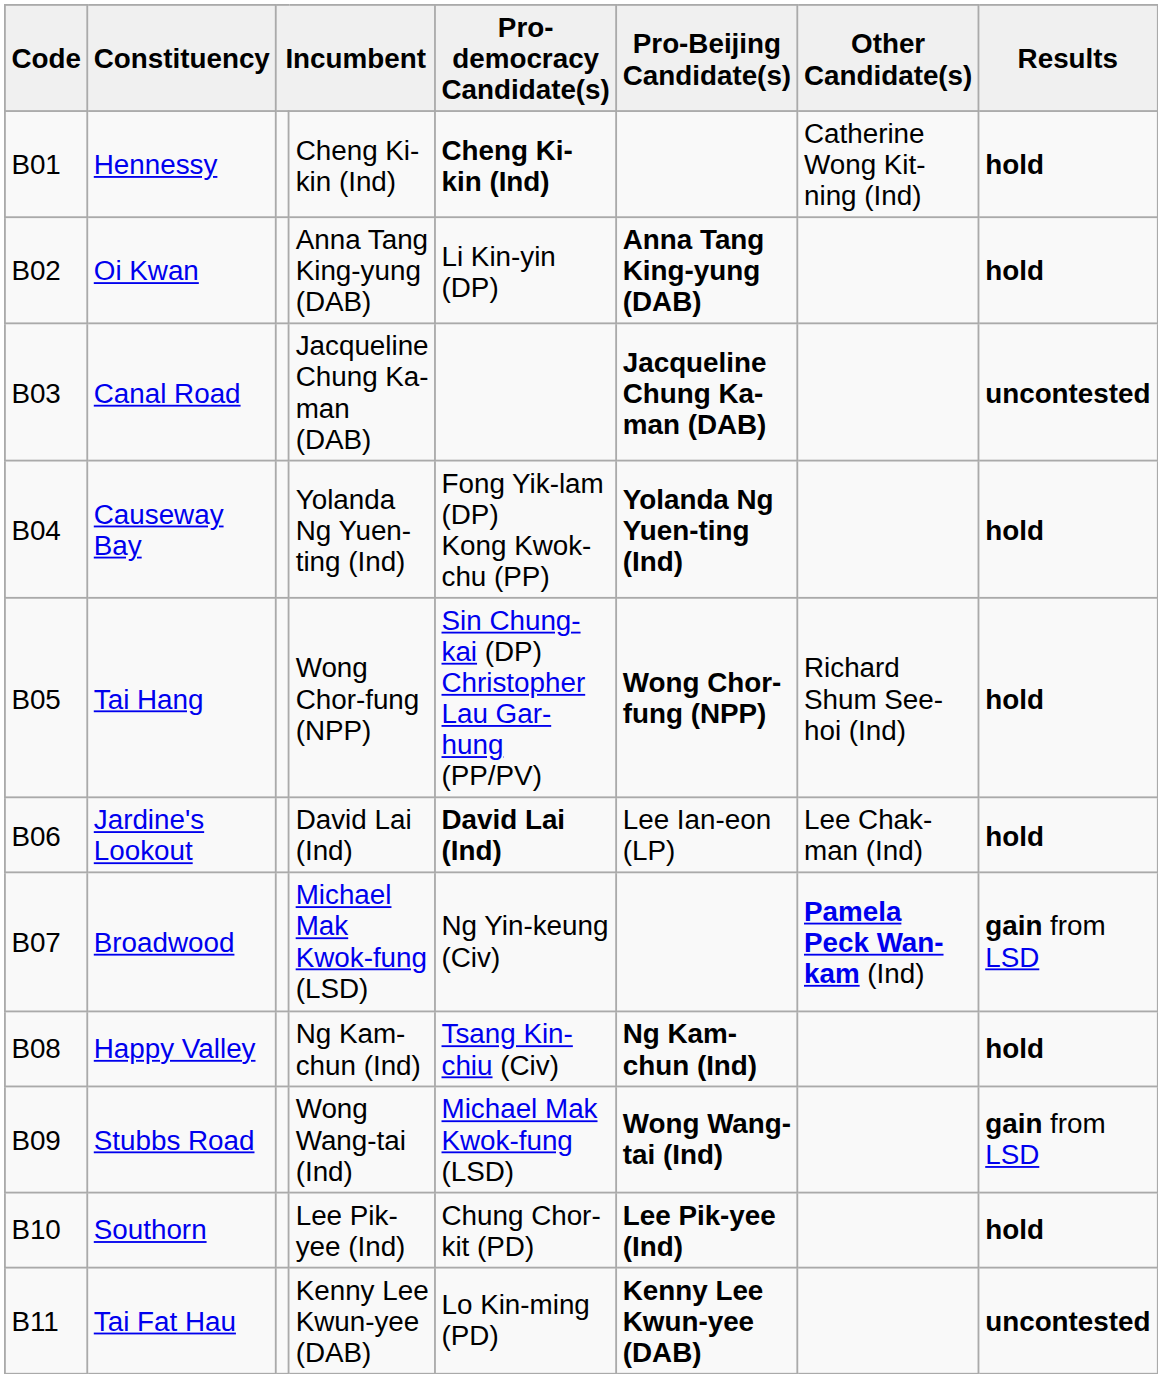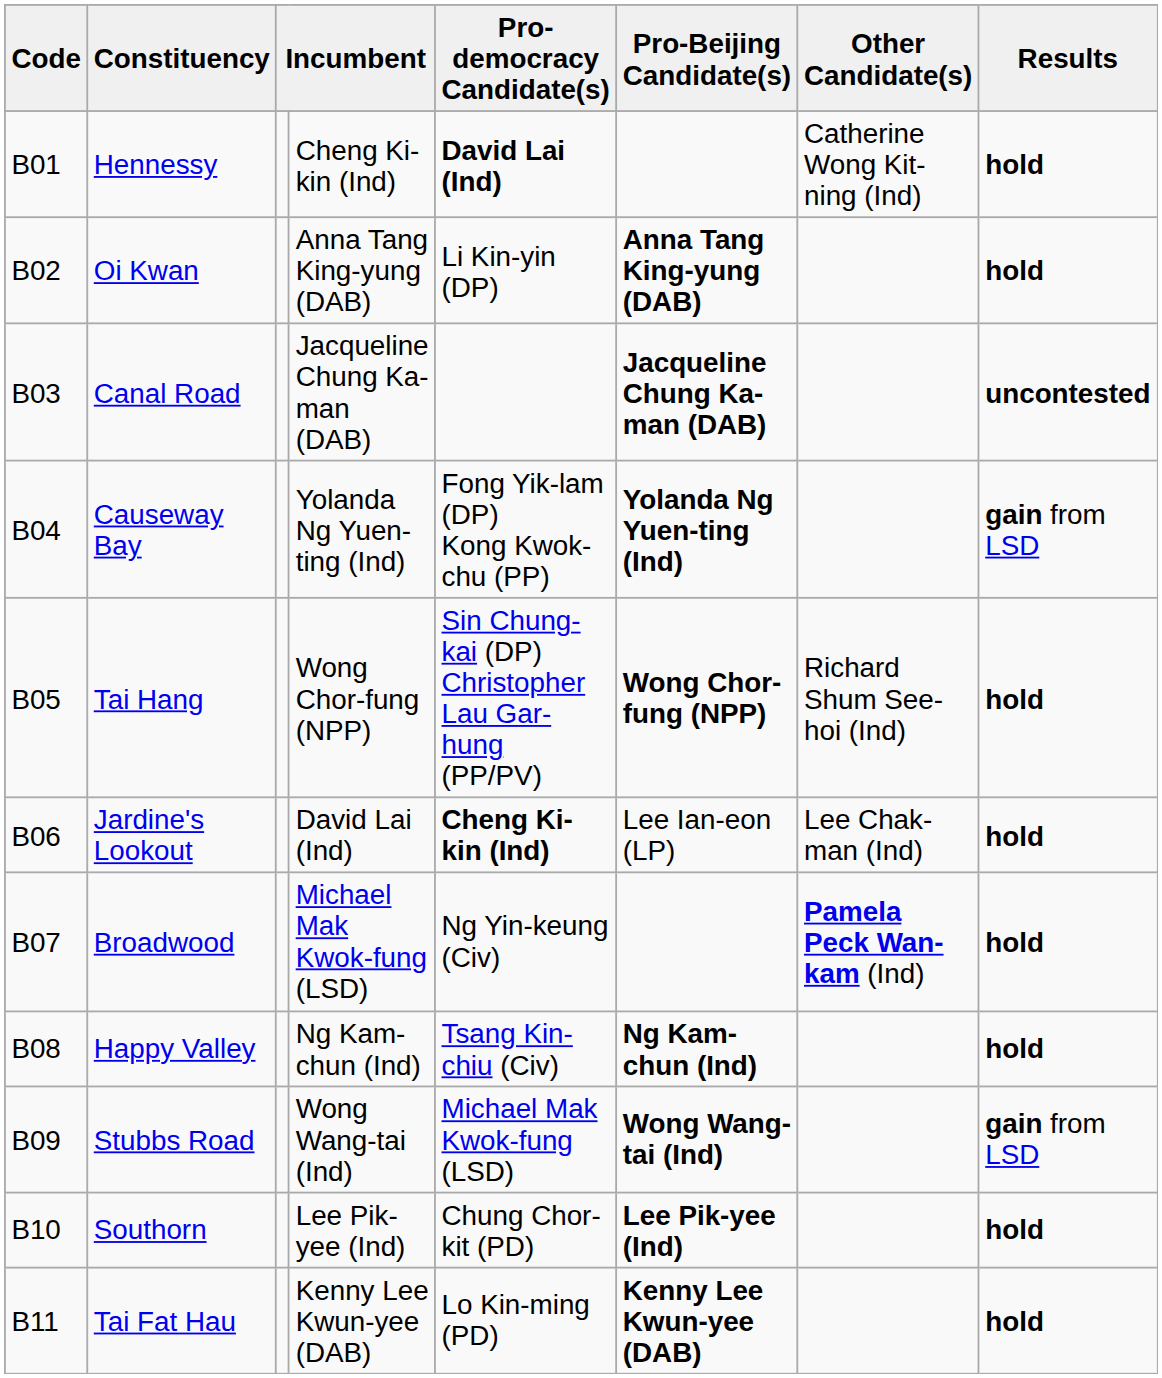(507, 164) Cheng Ki-kin (Ind) -> (503, 164) David Lai (Ind)
(1015, 530) hold -> (1045, 530) gain from LSD
(503, 836) David Lai (Ind) -> (507, 836) Cheng Ki-kin (Ind)
(1045, 942) gain from LSD -> (1015, 942) hold
(1068, 1320) uncontested -> (1015, 1320) hold
